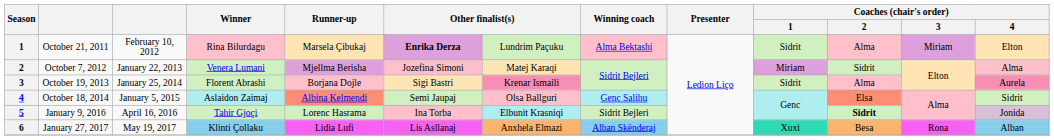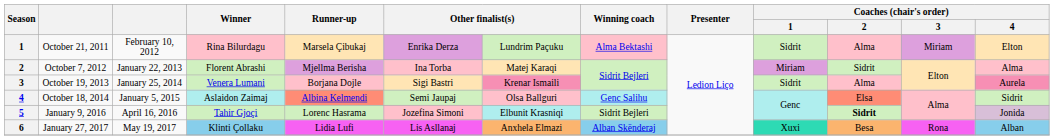(433, 48) bold -> (433, 48) normal
(236, 68) Venera Lumani -> (236, 68) Florent Abrashi
(433, 68) Jozefina Simoni -> (433, 68) Ina Torba
(236, 83) Florent Abrashi -> (236, 83) Venera Lumani
(433, 113) Ina Torba -> (433, 113) Jozefina Simoni
